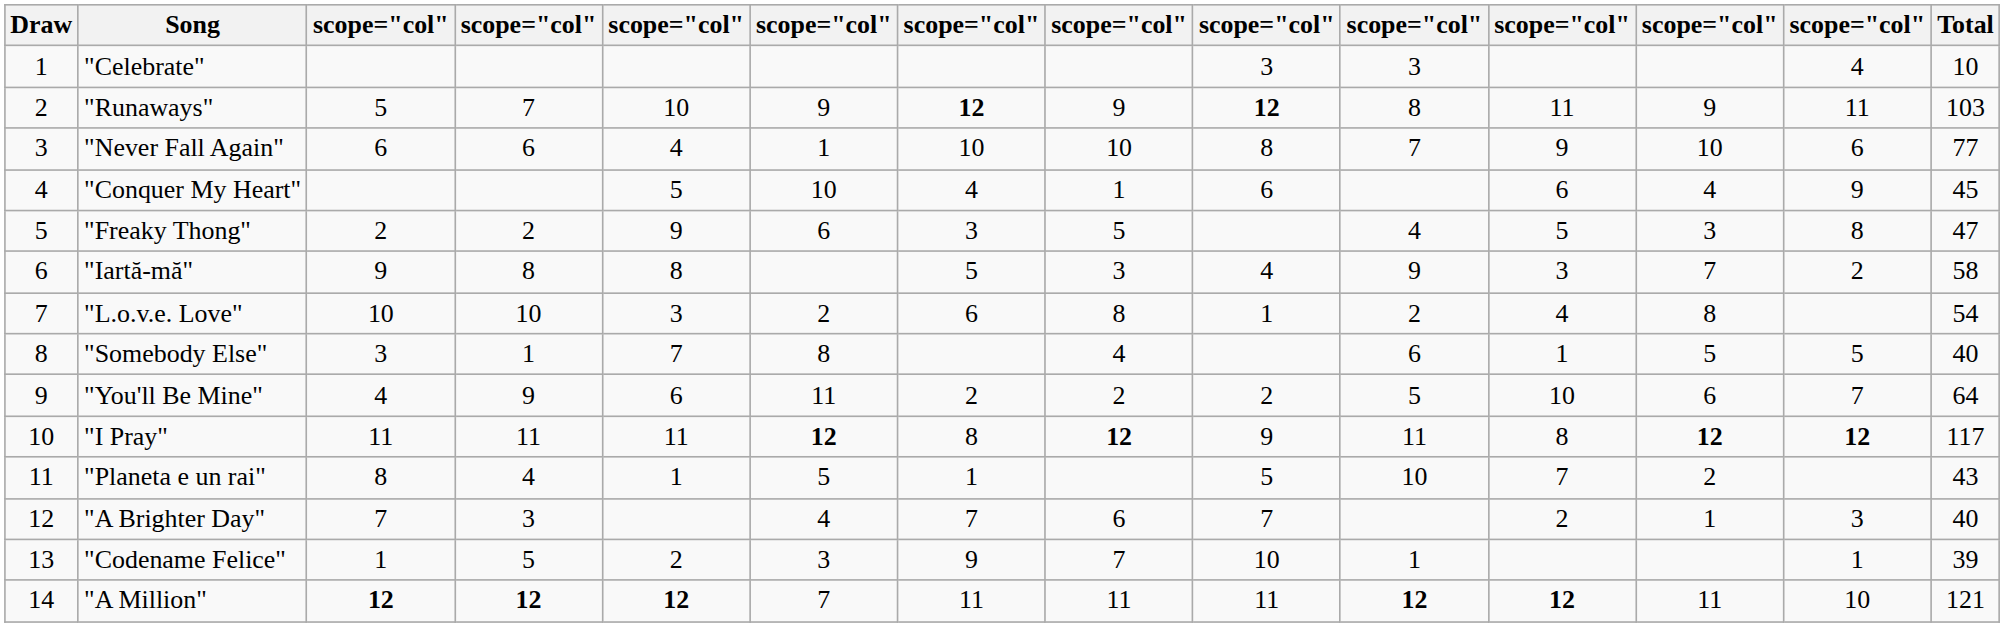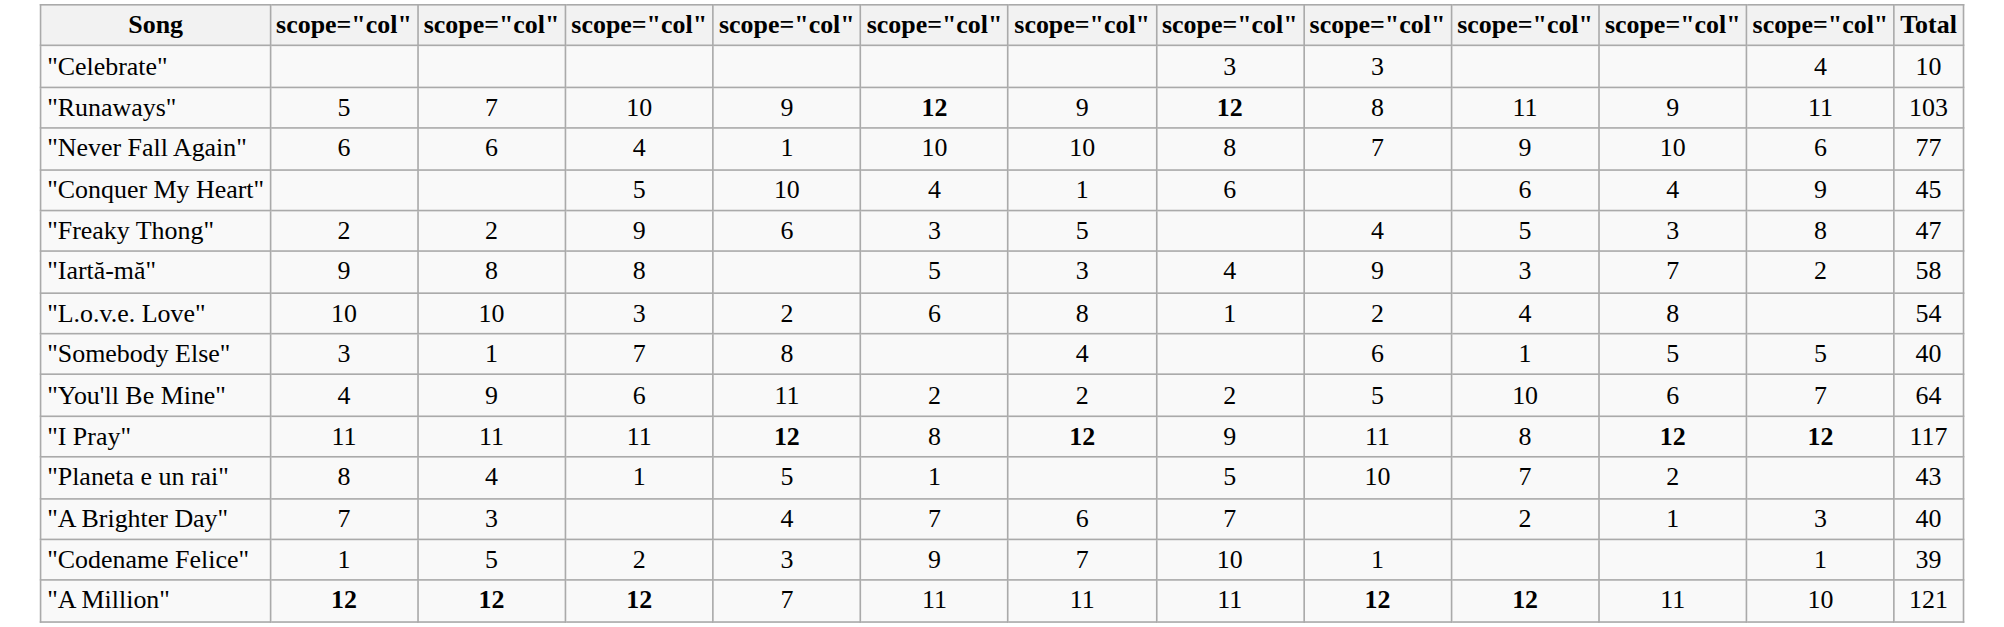- column: (41, 25)
